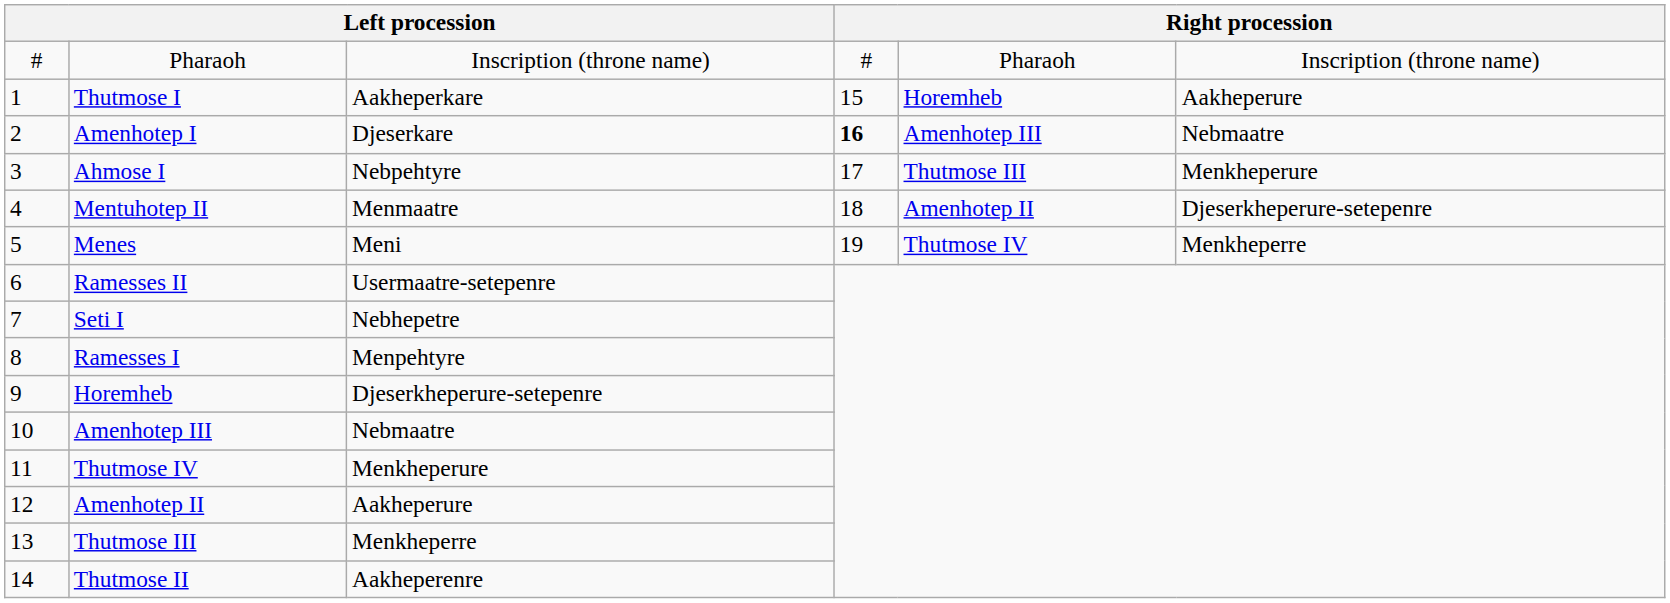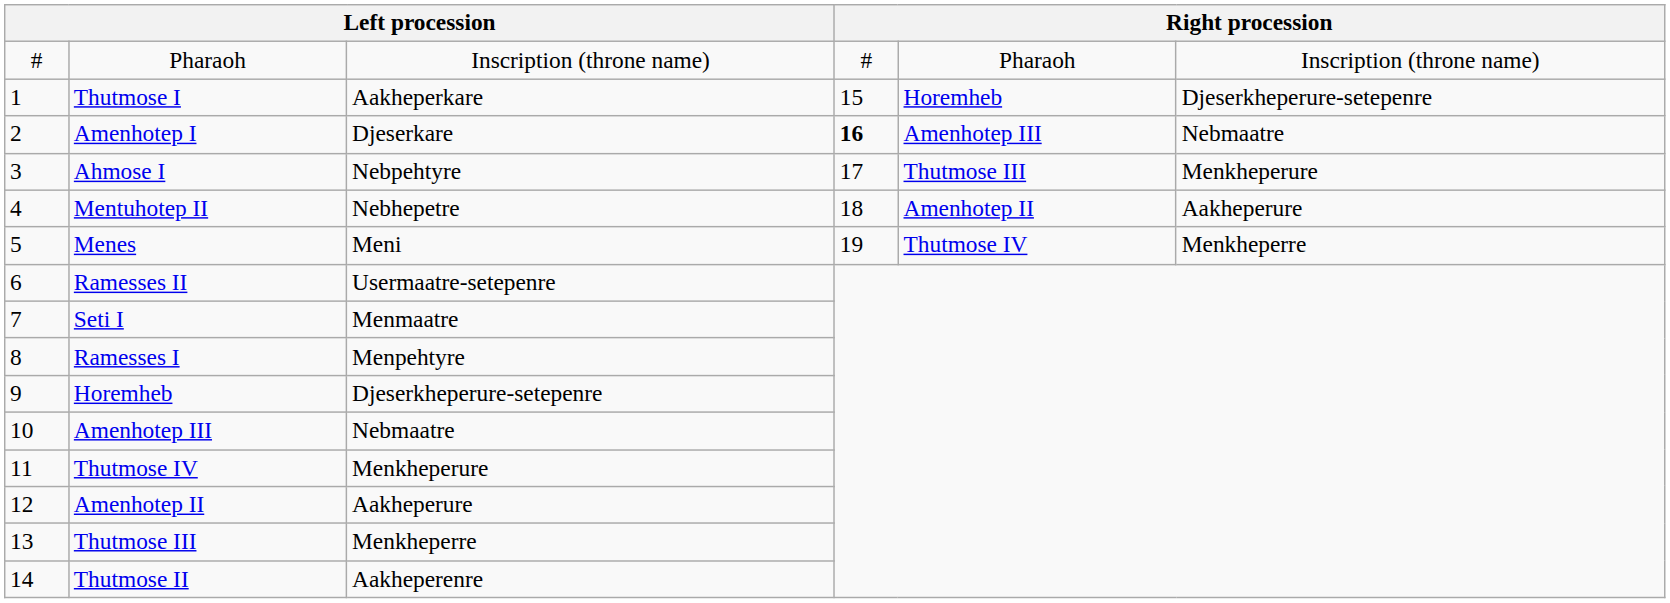(1242, 97) Aakheperure -> (1307, 97) Djeserkheperure-setepenre
(405, 208) Menmaatre -> (406, 208) Nebhepetre
(1307, 208) Djeserkheperure-setepenre -> (1242, 208) Aakheperure
(406, 319) Nebhepetre -> (405, 319) Menmaatre
